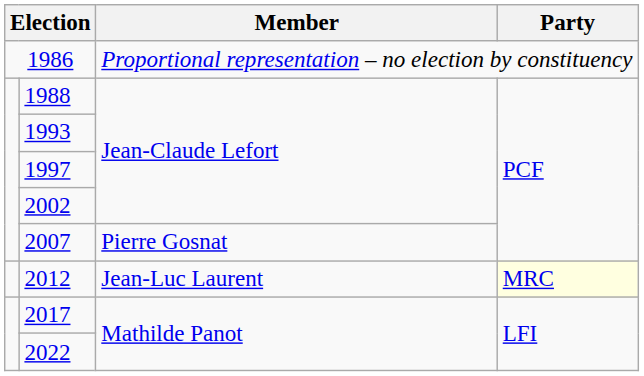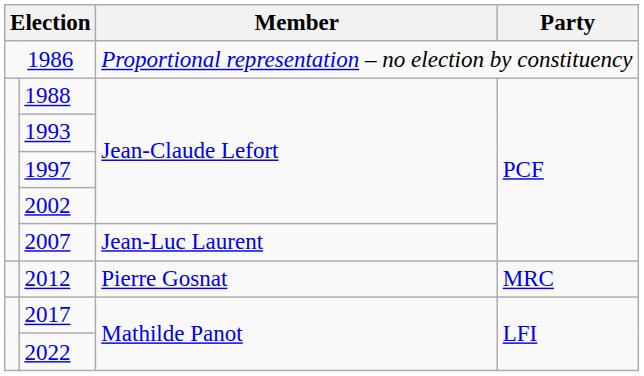(164, 242) Pierre Gosnat -> (182, 242) Jean-Luc Laurent
(182, 278) Jean-Luc Laurent -> (164, 278) Pierre Gosnat
(528, 278) lightyellow background -> (528, 278) no background
